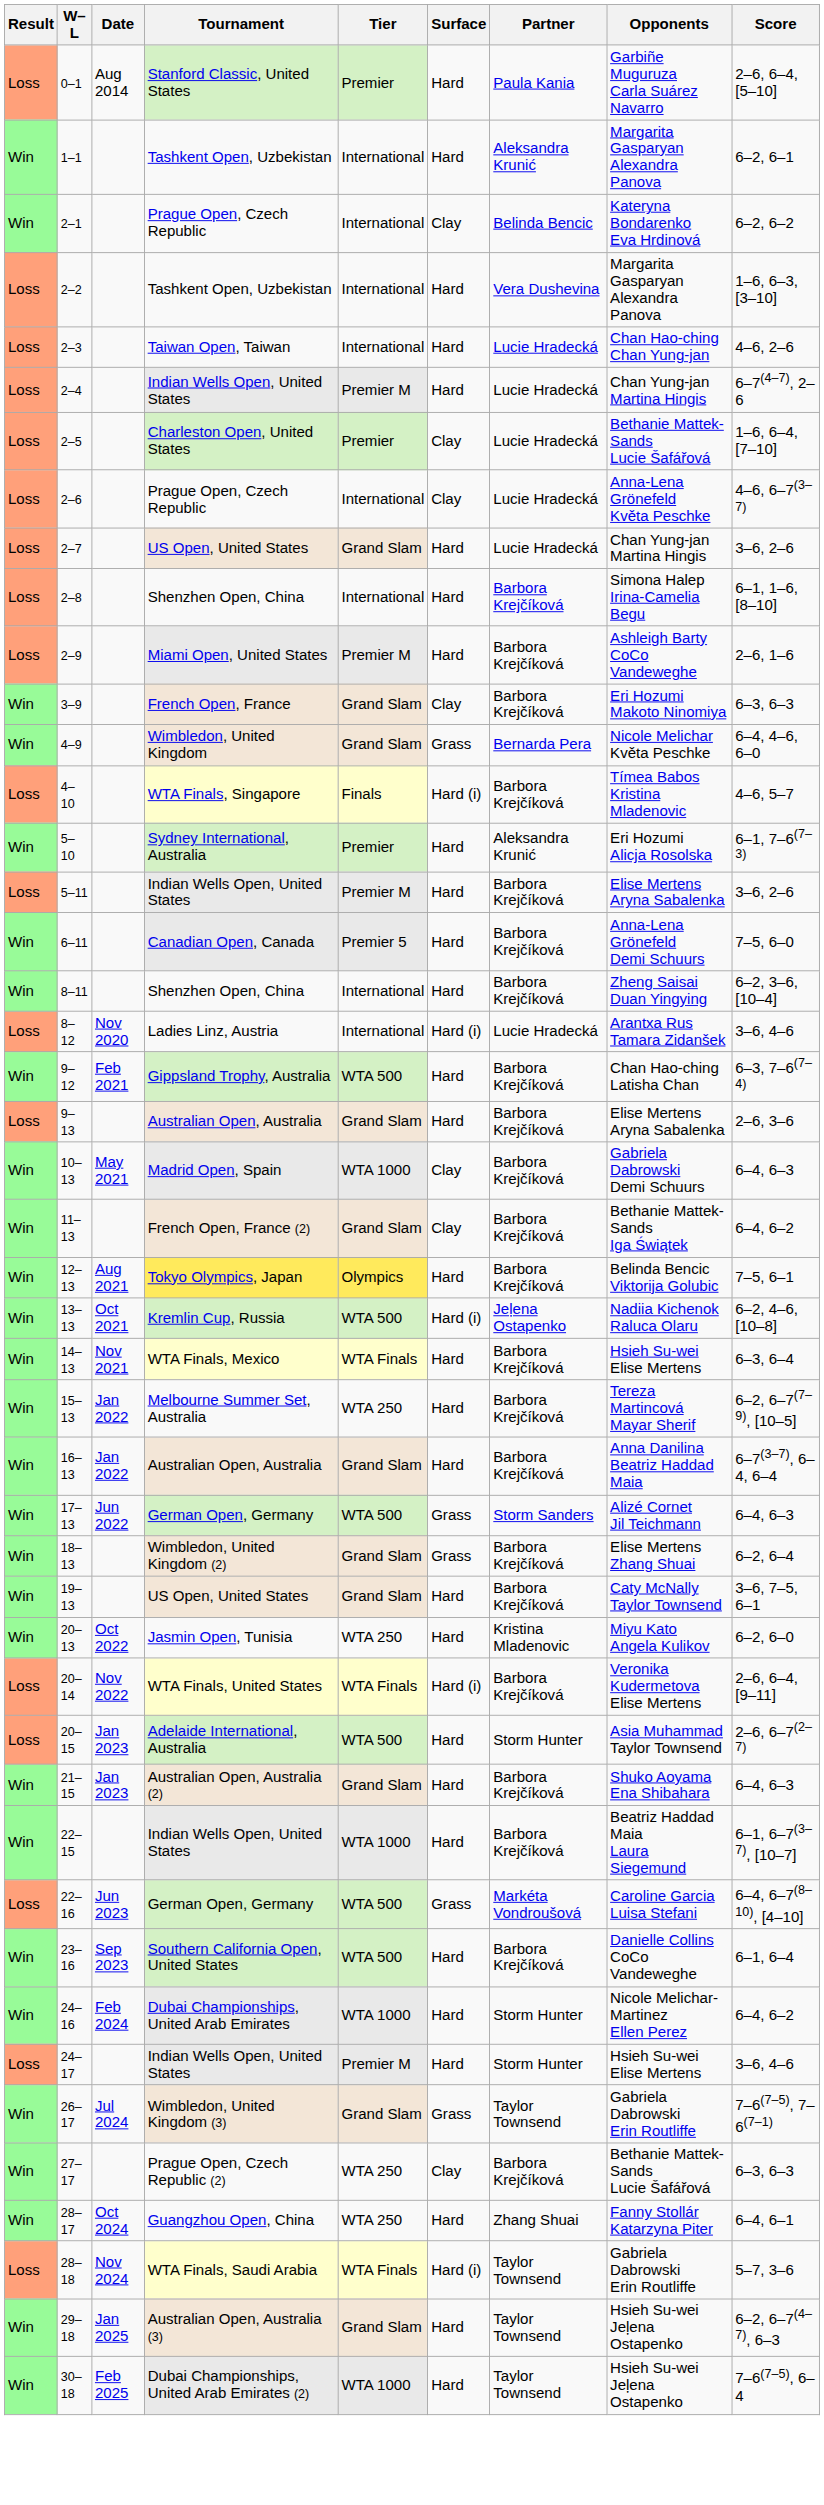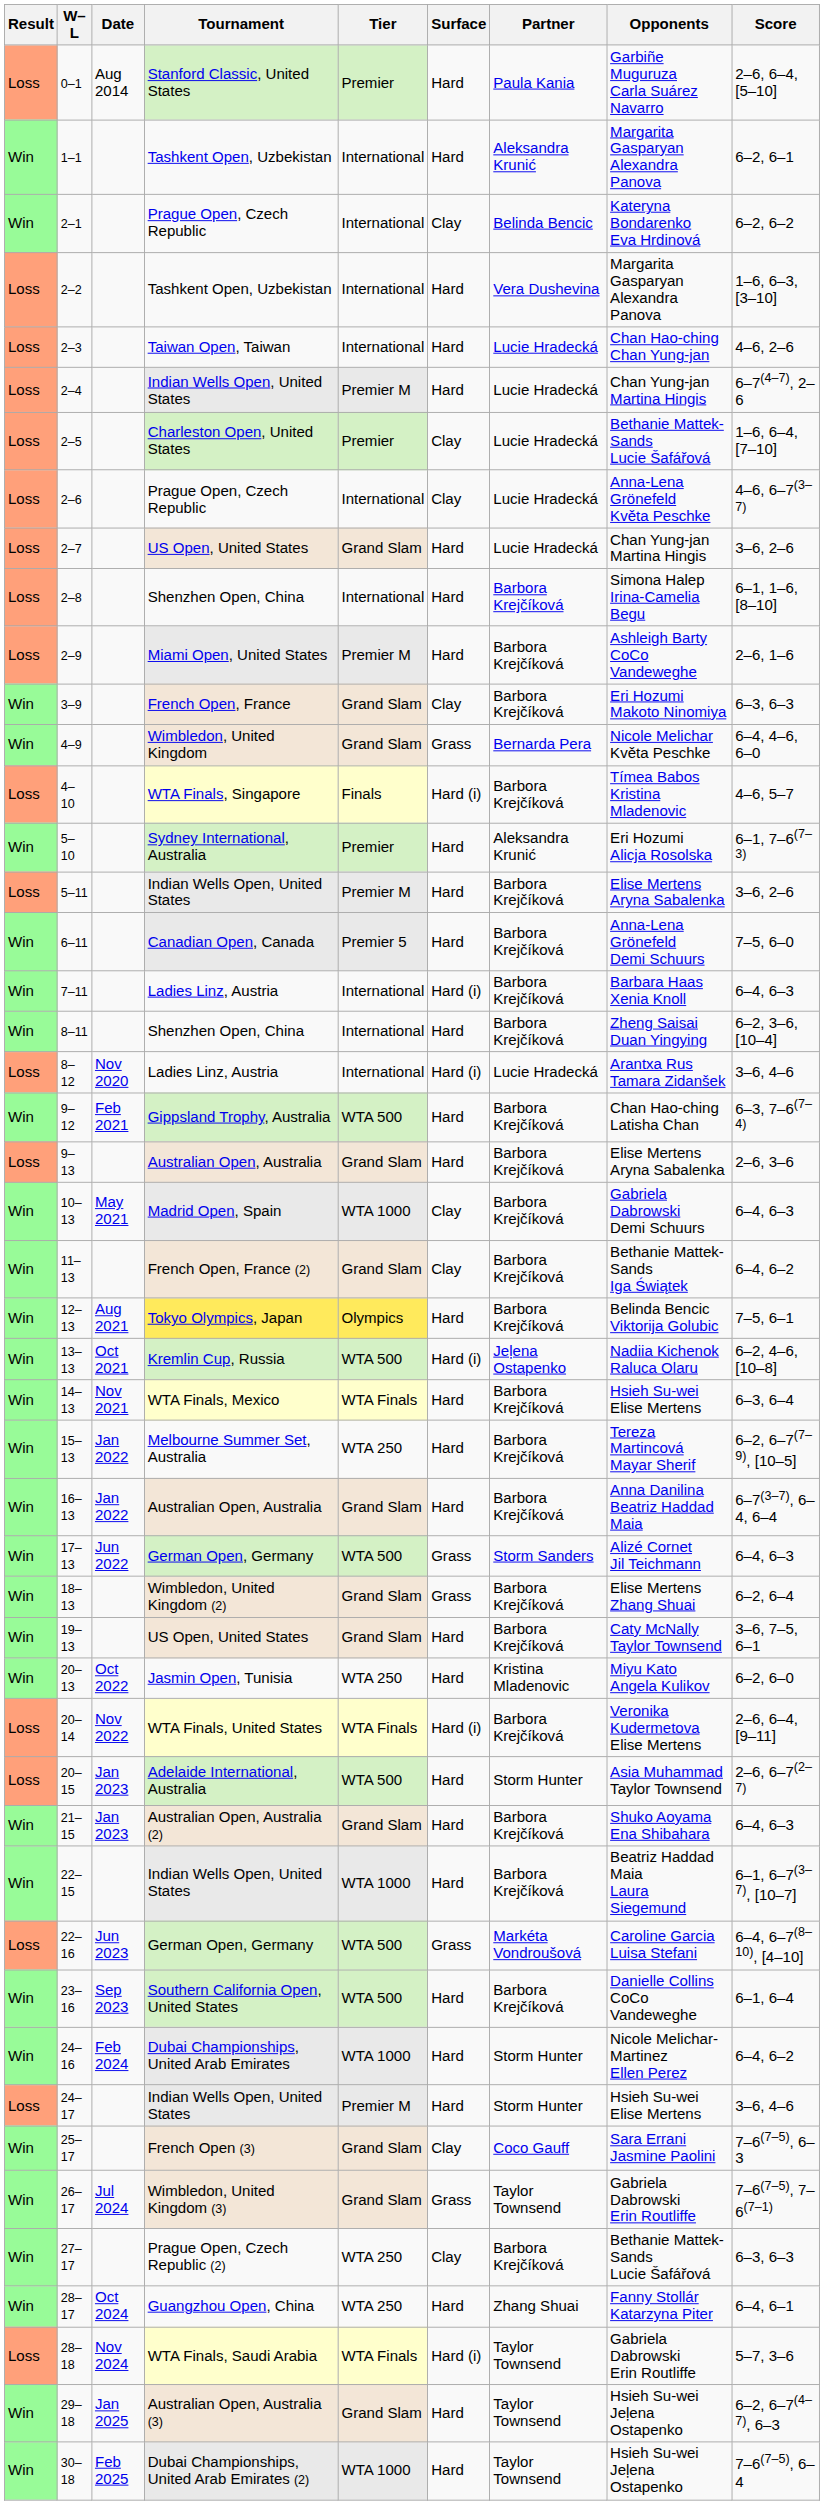+ row: (74, 991)
+ row: (71, 2149)
